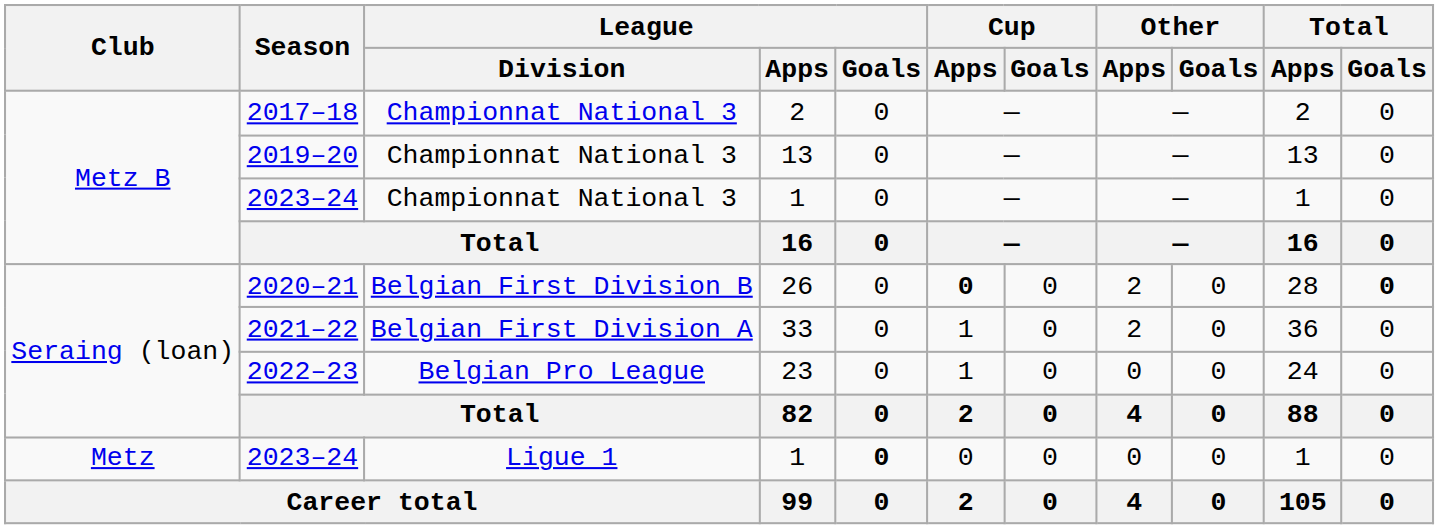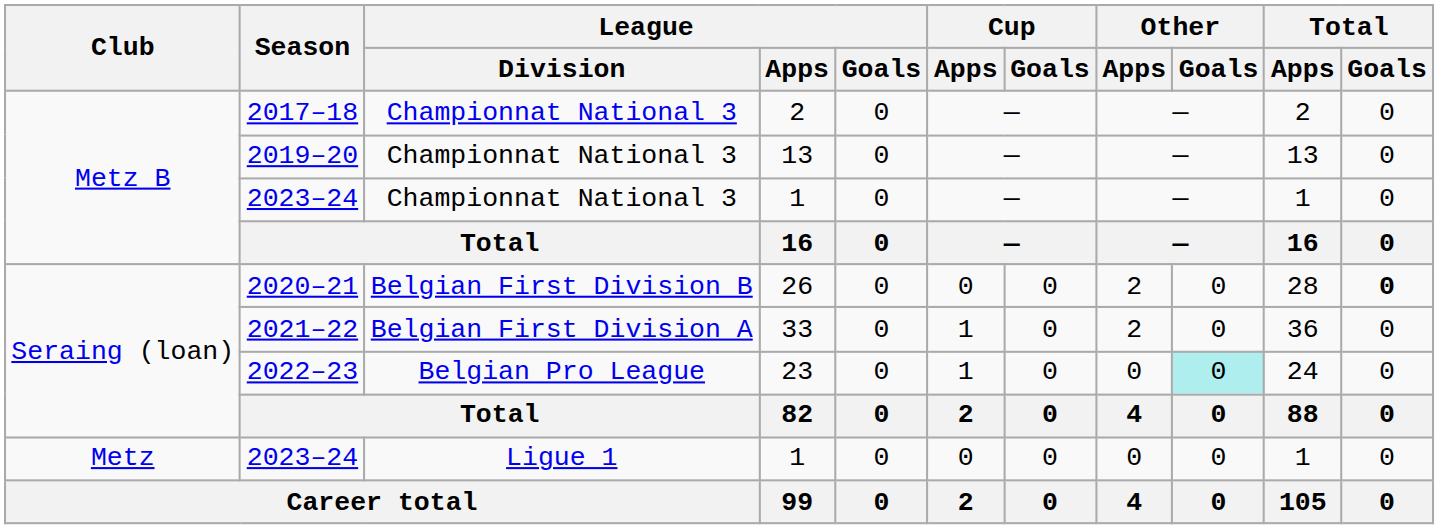(966, 286) bold -> (966, 286) normal
(1219, 372) no background -> (1219, 372) paleturquoise background
(881, 459) bold -> (881, 459) normal
